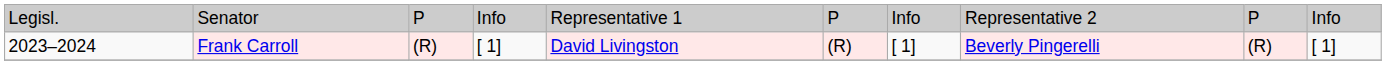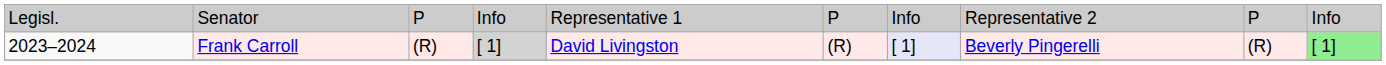(489, 45) no background -> (489, 45) lightgrey background
(903, 45) no background -> (903, 45) lavender background
(1324, 45) no background -> (1324, 45) lightgreen background
